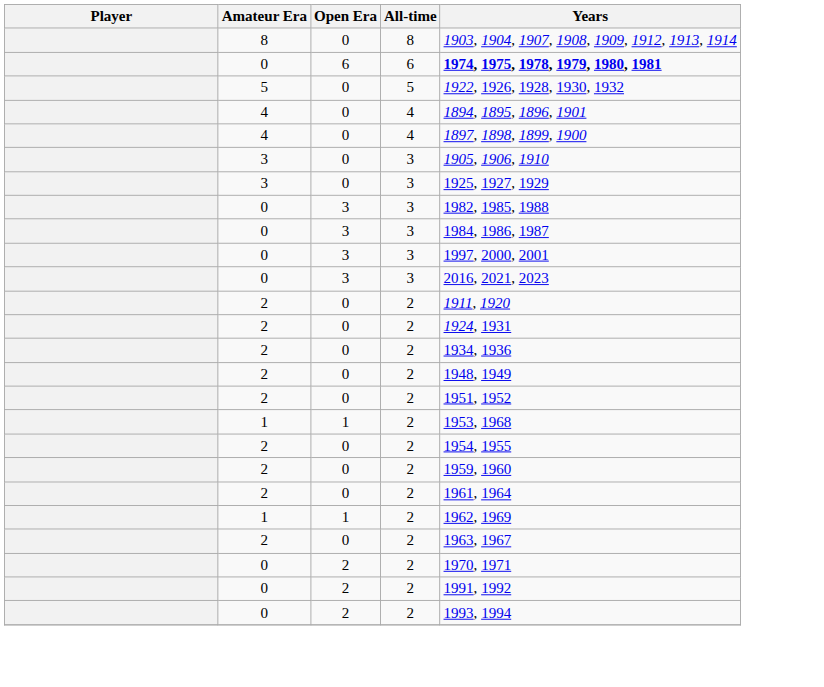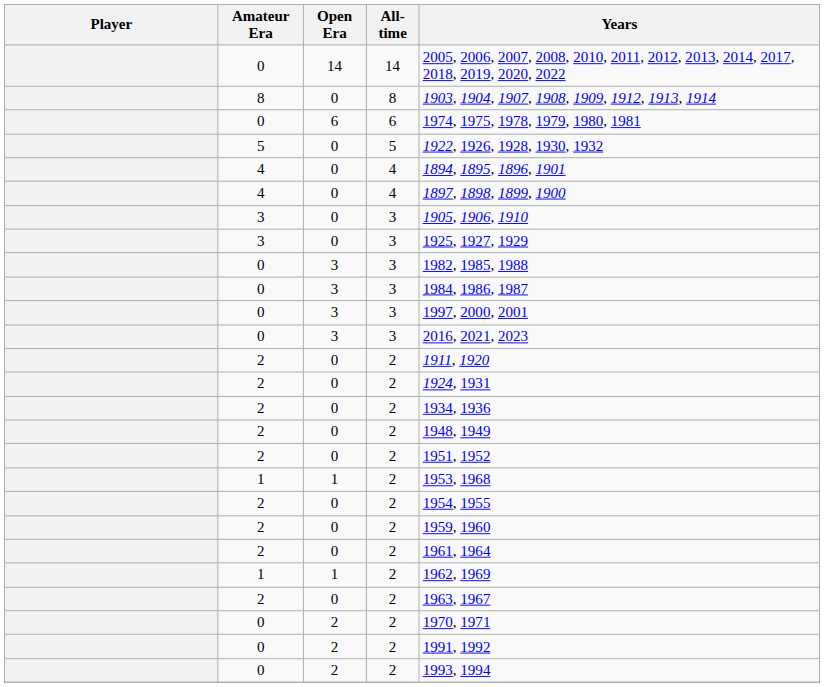+ row: (261, 65)
(553, 64) bold -> (532, 121) normal
